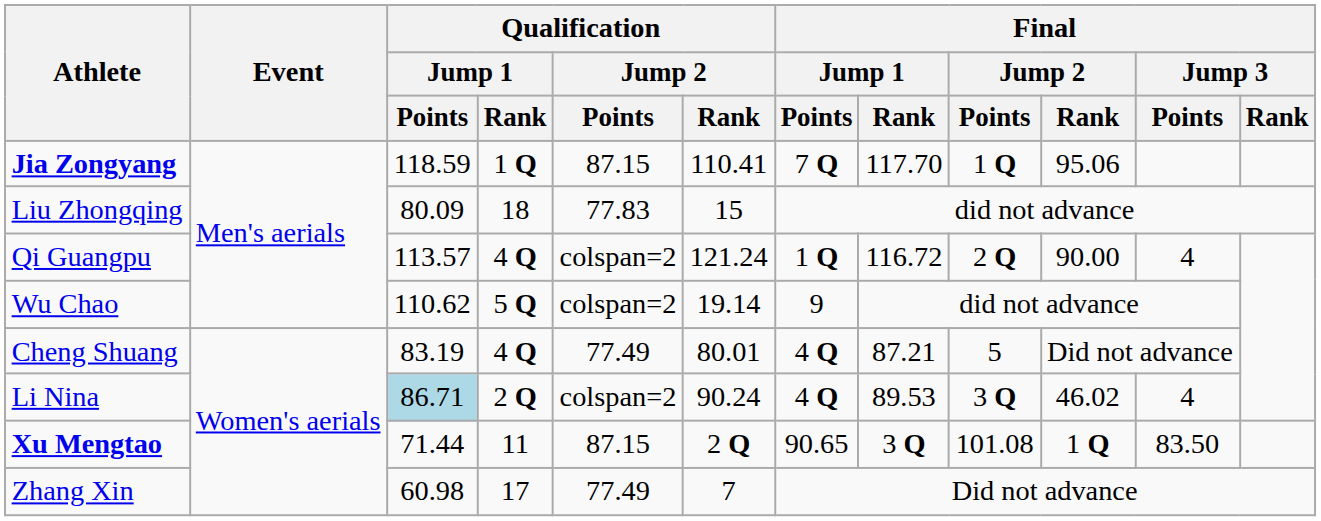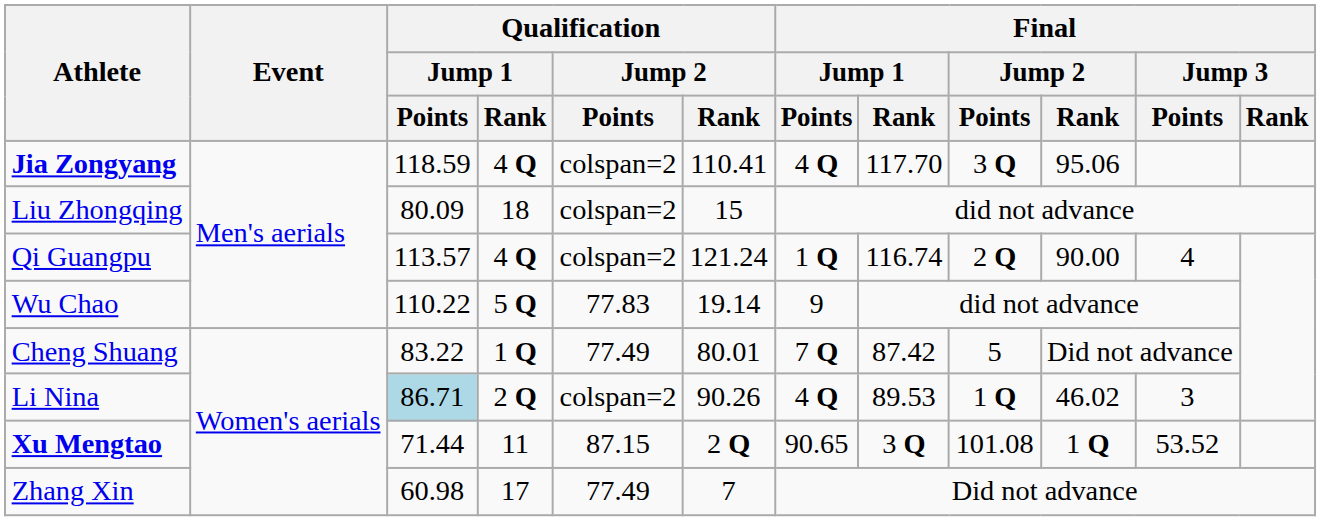(515, 163) 1 Q -> (515, 163) 4 Q
(618, 163) 87.15 -> (618, 163) colspan=2
(817, 163) 7 Q -> (817, 163) 4 Q
(995, 163) 1 Q -> (995, 163) 3 Q
(618, 210) 77.83 -> (618, 210) colspan=2
(904, 257) 116.72 -> (904, 257) 116.74
(432, 303) 110.62 -> (432, 303) 110.22
(618, 303) colspan=2 -> (618, 303) 77.83
(432, 350) 83.19 -> (432, 350) 83.22
(515, 350) 4 Q -> (515, 350) 1 Q
(817, 350) 4 Q -> (817, 350) 7 Q
(904, 350) 87.21 -> (904, 350) 87.42
(729, 397) 90.24 -> (729, 397) 90.26
(995, 397) 3 Q -> (995, 397) 1 Q
(1187, 397) 4 -> (1187, 397) 3
(1187, 444) 83.50 -> (1187, 444) 53.52
